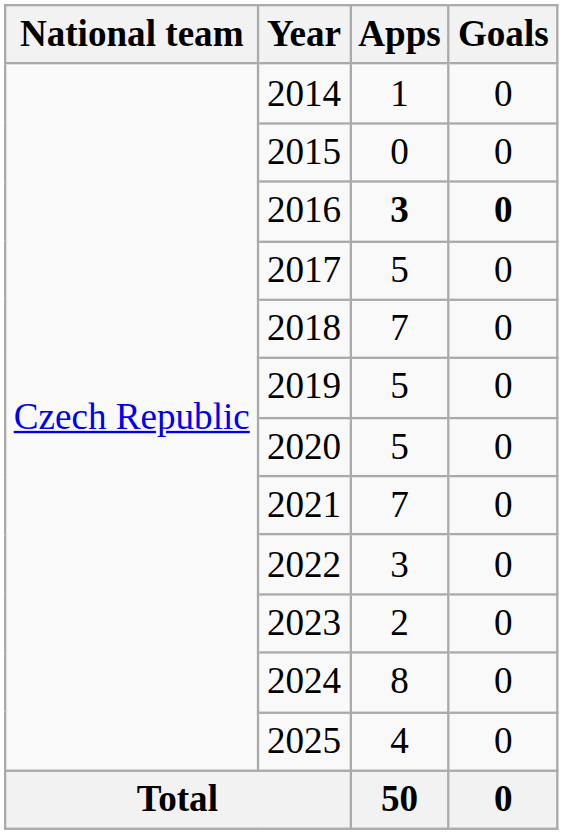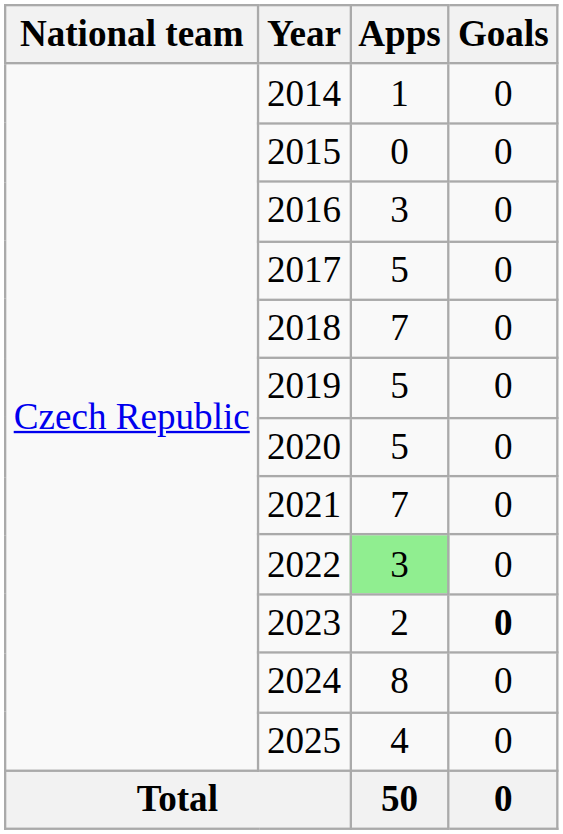(399, 210) bold -> (399, 210) normal
(503, 210) bold -> (503, 210) normal
(399, 563) no background -> (399, 563) lightgreen background
(503, 622) normal -> (503, 622) bold
